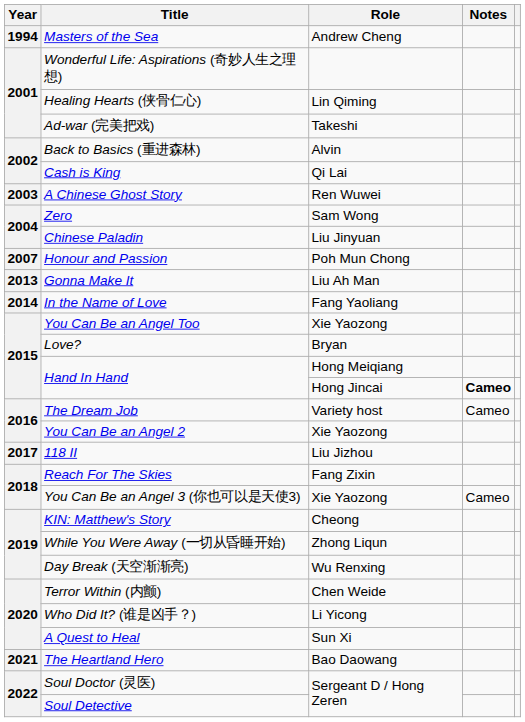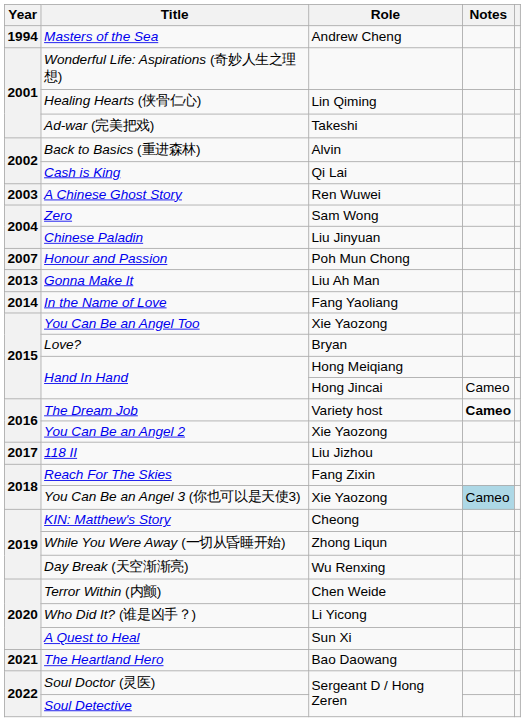(488, 388) bold -> (488, 388) normal
(488, 410) normal -> (488, 410) bold
(488, 497) no background -> (488, 497) lightblue background
